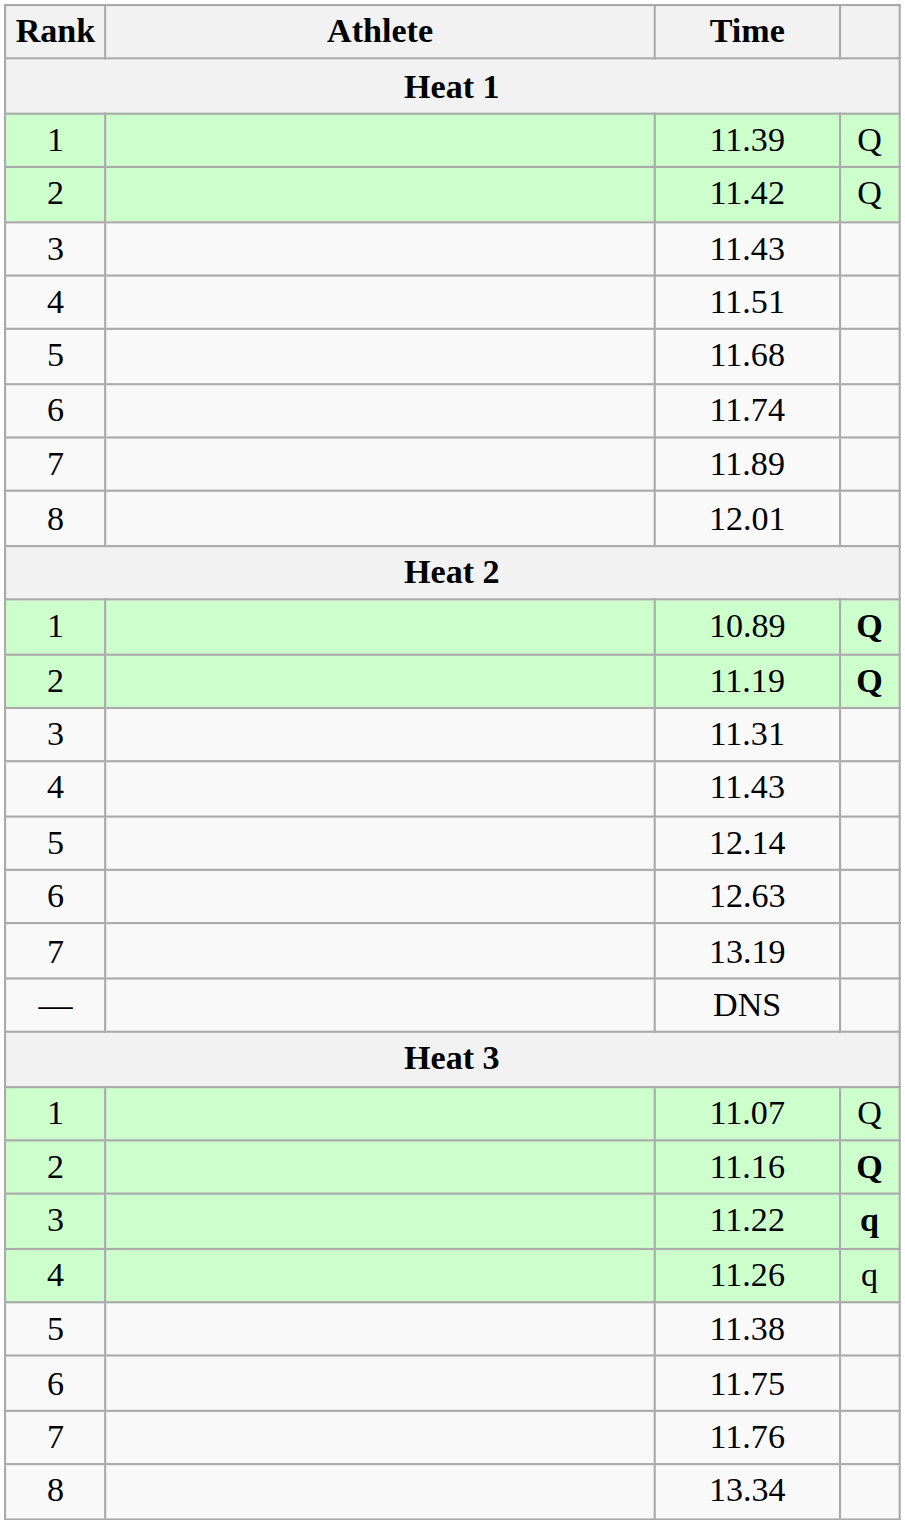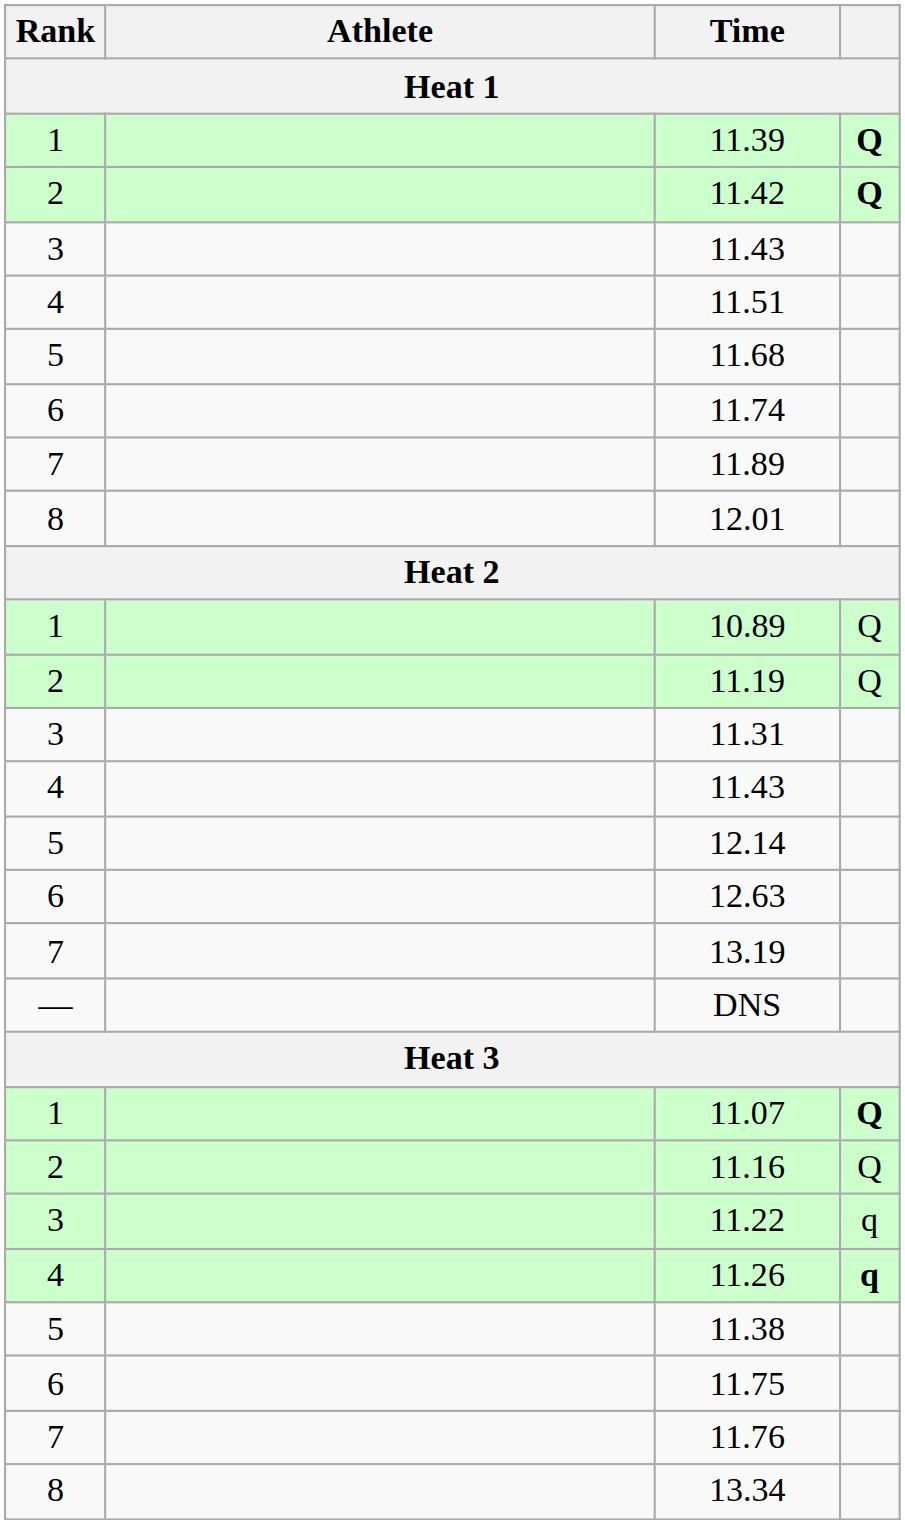(869, 139) normal -> (869, 139) bold
(869, 193) normal -> (869, 193) bold
(869, 626) bold -> (869, 626) normal
(869, 680) bold -> (869, 680) normal
(869, 1112) normal -> (869, 1112) bold
(869, 1166) bold -> (869, 1166) normal
(869, 1220) bold -> (869, 1220) normal
(869, 1274) normal -> (869, 1274) bold
